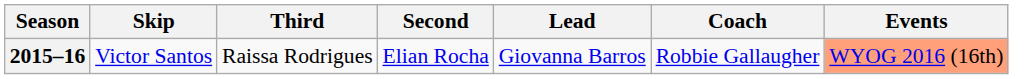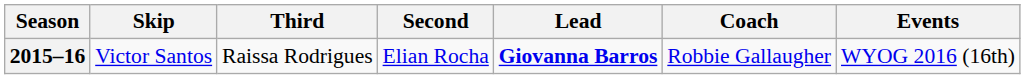(572, 55) normal -> (578, 55) bold
(916, 55) lightsalmon background -> (928, 55) no background
